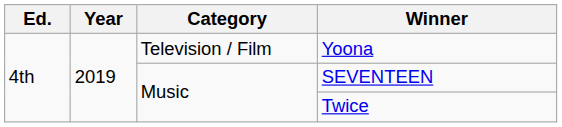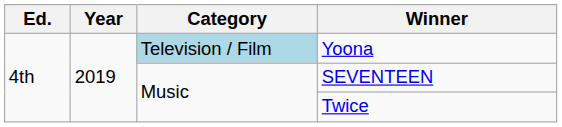(206, 48) no background -> (206, 48) lightblue background
